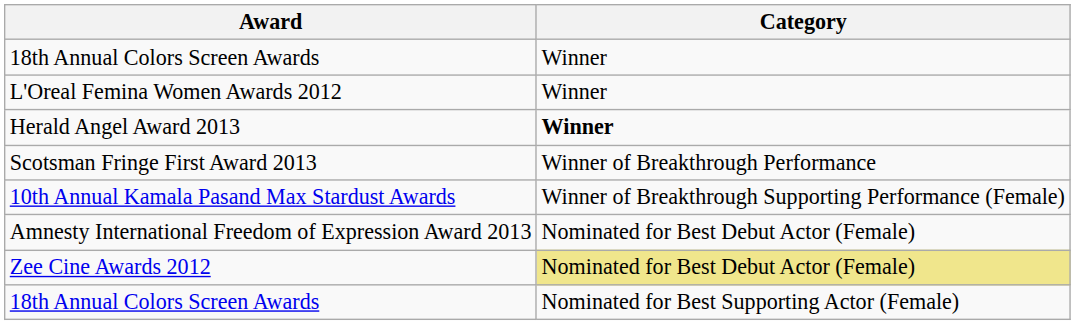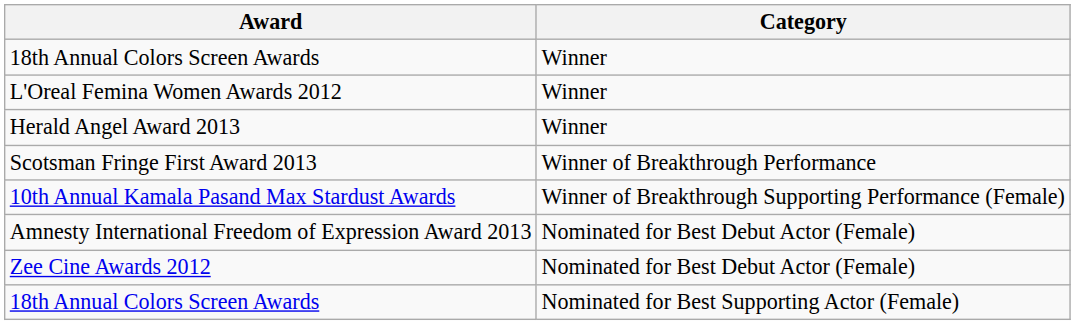(578, 127) bold -> (574, 127) normal
(728, 267) khaki background -> (728, 267) no background
